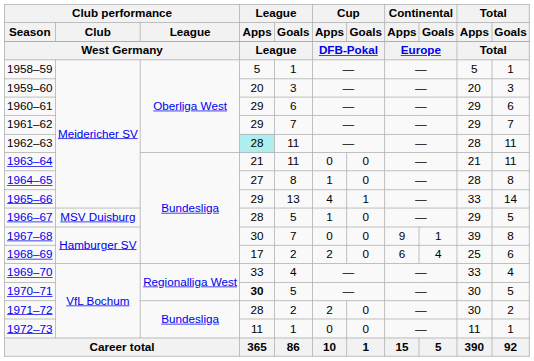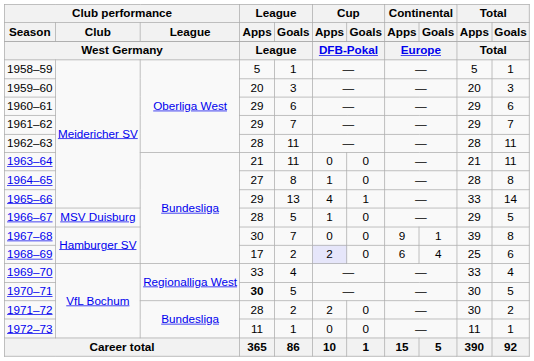(257, 143) paleturquoise background -> (257, 143) no background
(329, 254) no background -> (329, 254) lavender background
